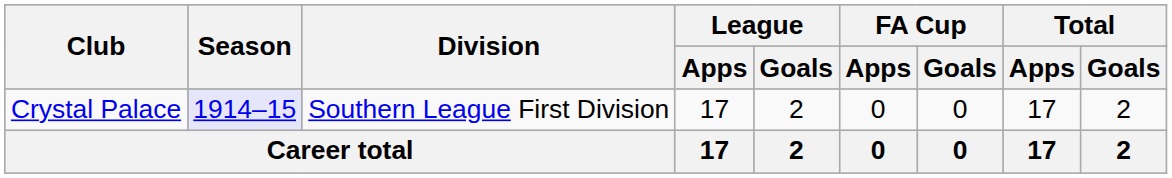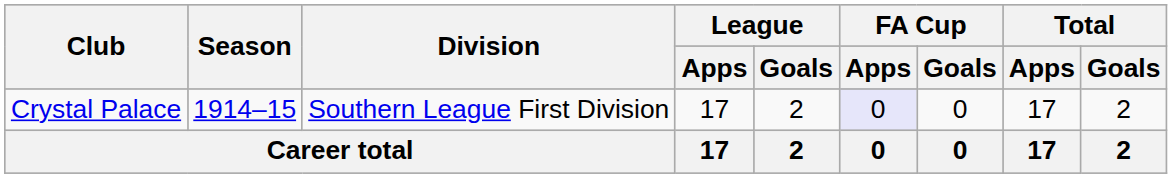(245, 109) lavender background -> (245, 109) no background
(878, 109) no background -> (878, 109) lavender background
